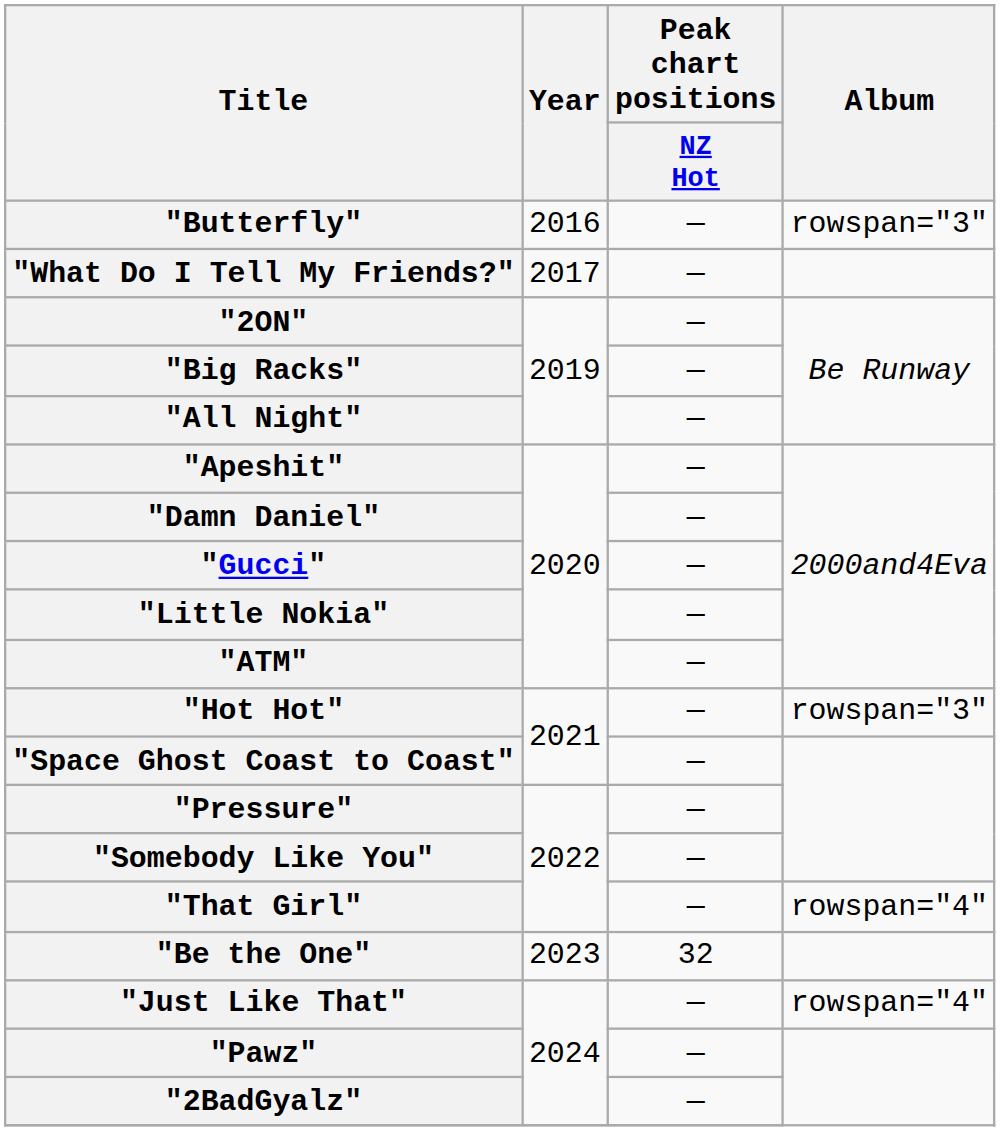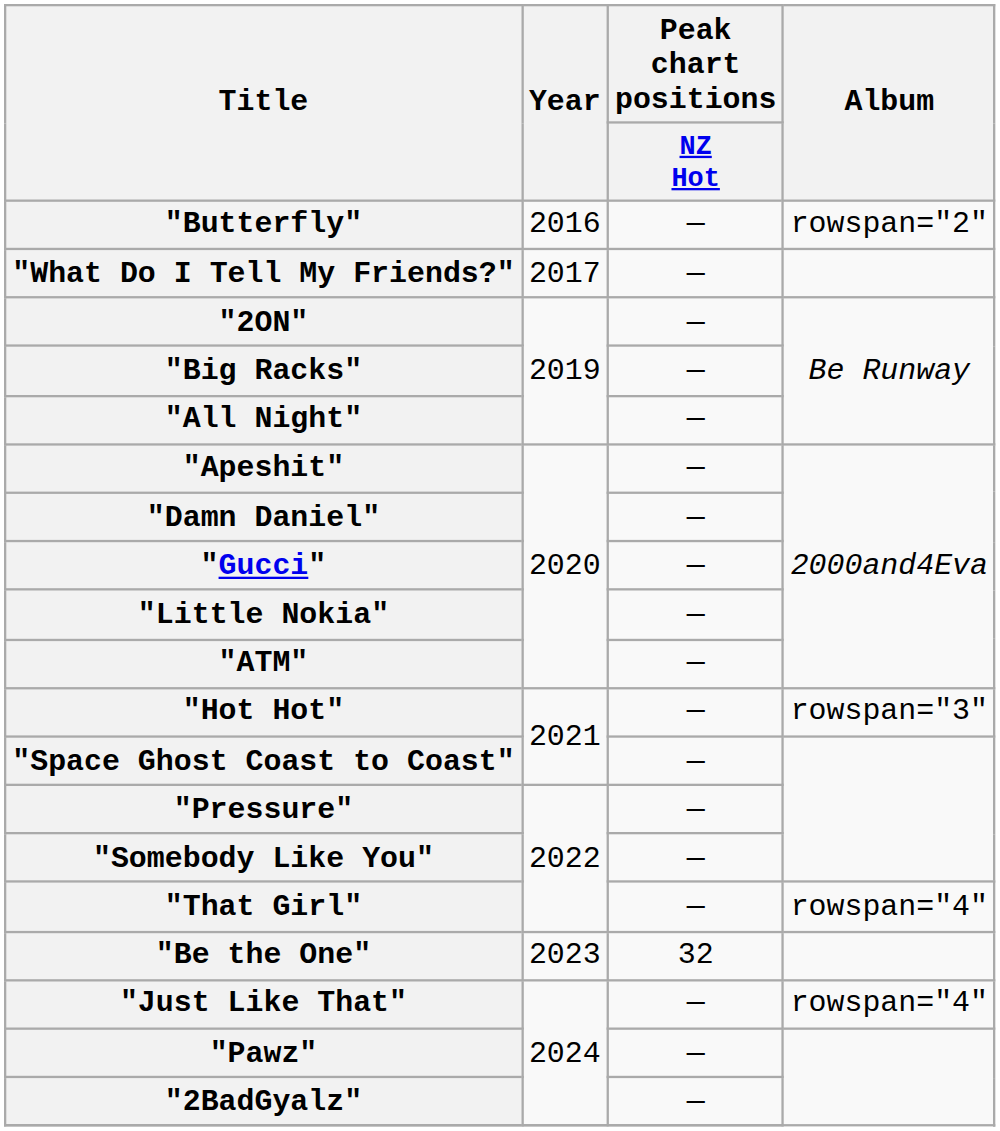(889, 225) rowspan="3" -> (889, 225) rowspan="2"
